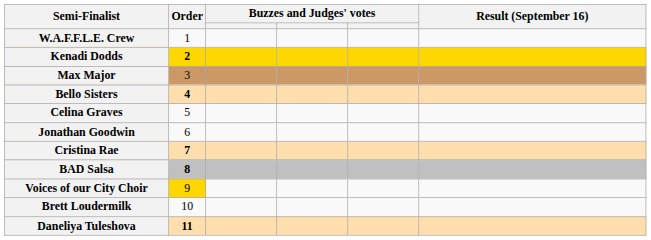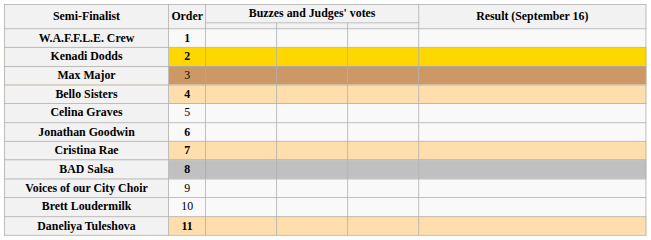(187, 38) normal -> (187, 38) bold
(187, 132) normal -> (187, 132) bold
(187, 188) gold background -> (187, 188) no background
